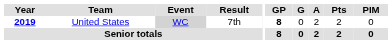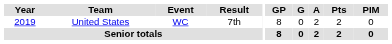(25, 22) bold -> (25, 22) normal
(181, 22) lightgrey background -> (181, 22) no background
(279, 22) bold -> (279, 22) normal
